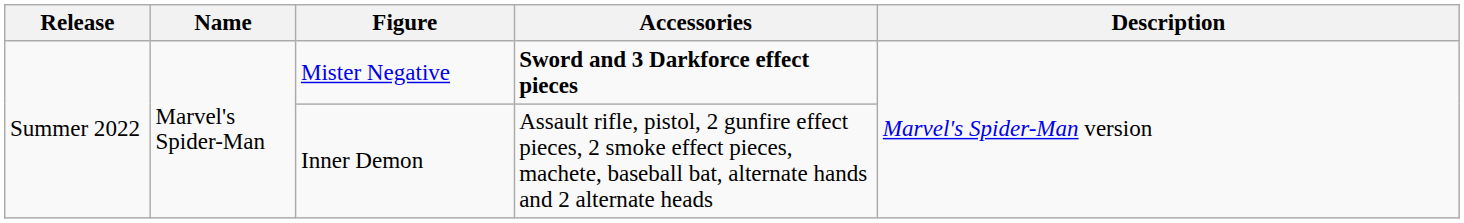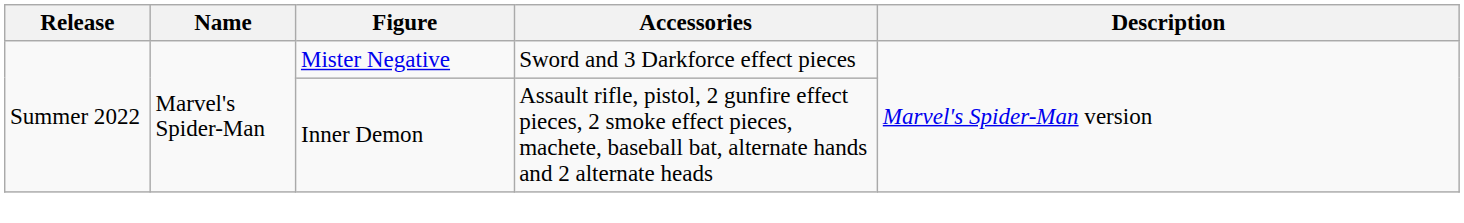(664, 72) bold -> (687, 59) normal
